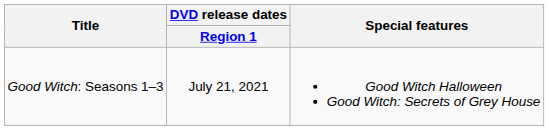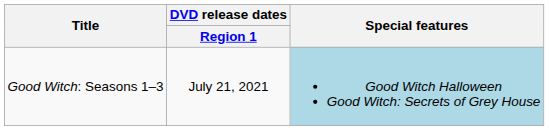(417, 94) no background -> (417, 94) lightblue background
